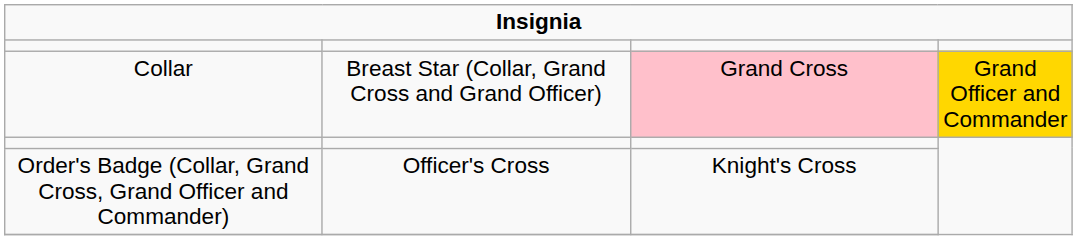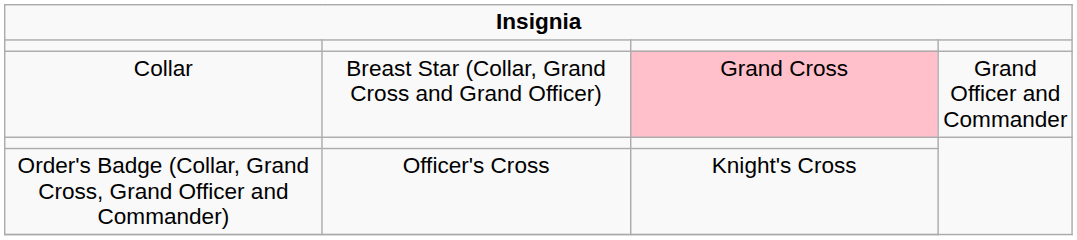(1005, 93) gold background -> (1005, 93) no background
